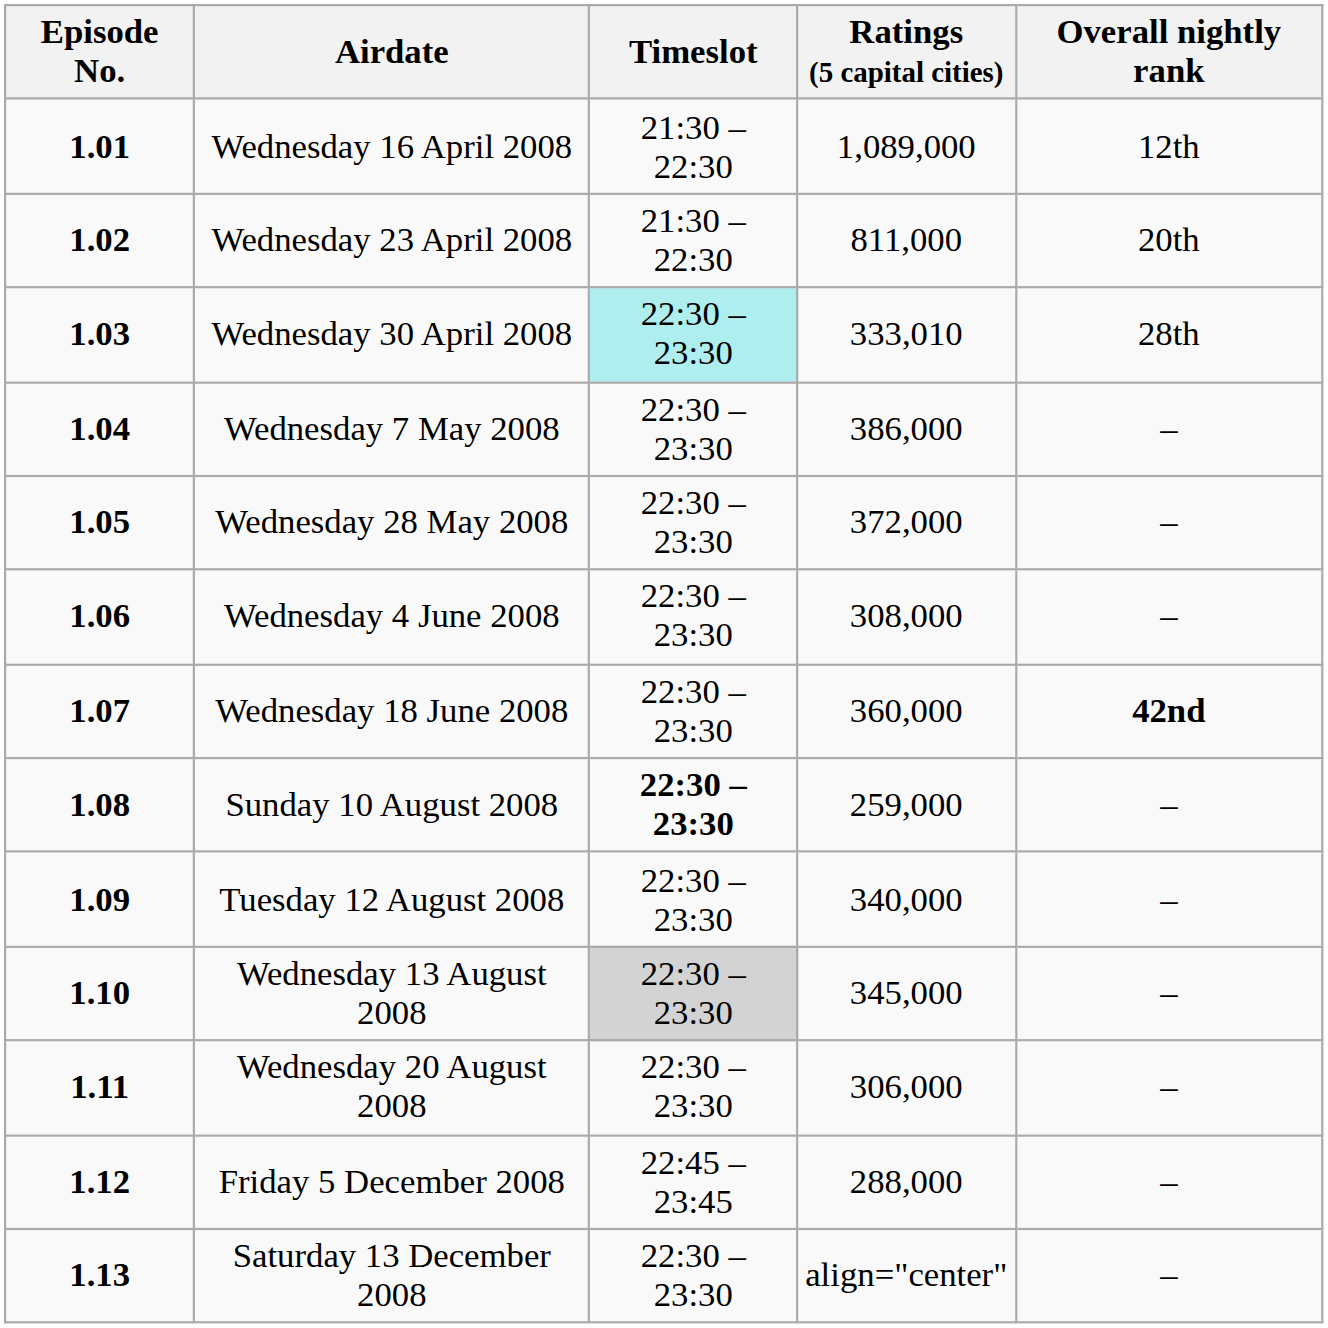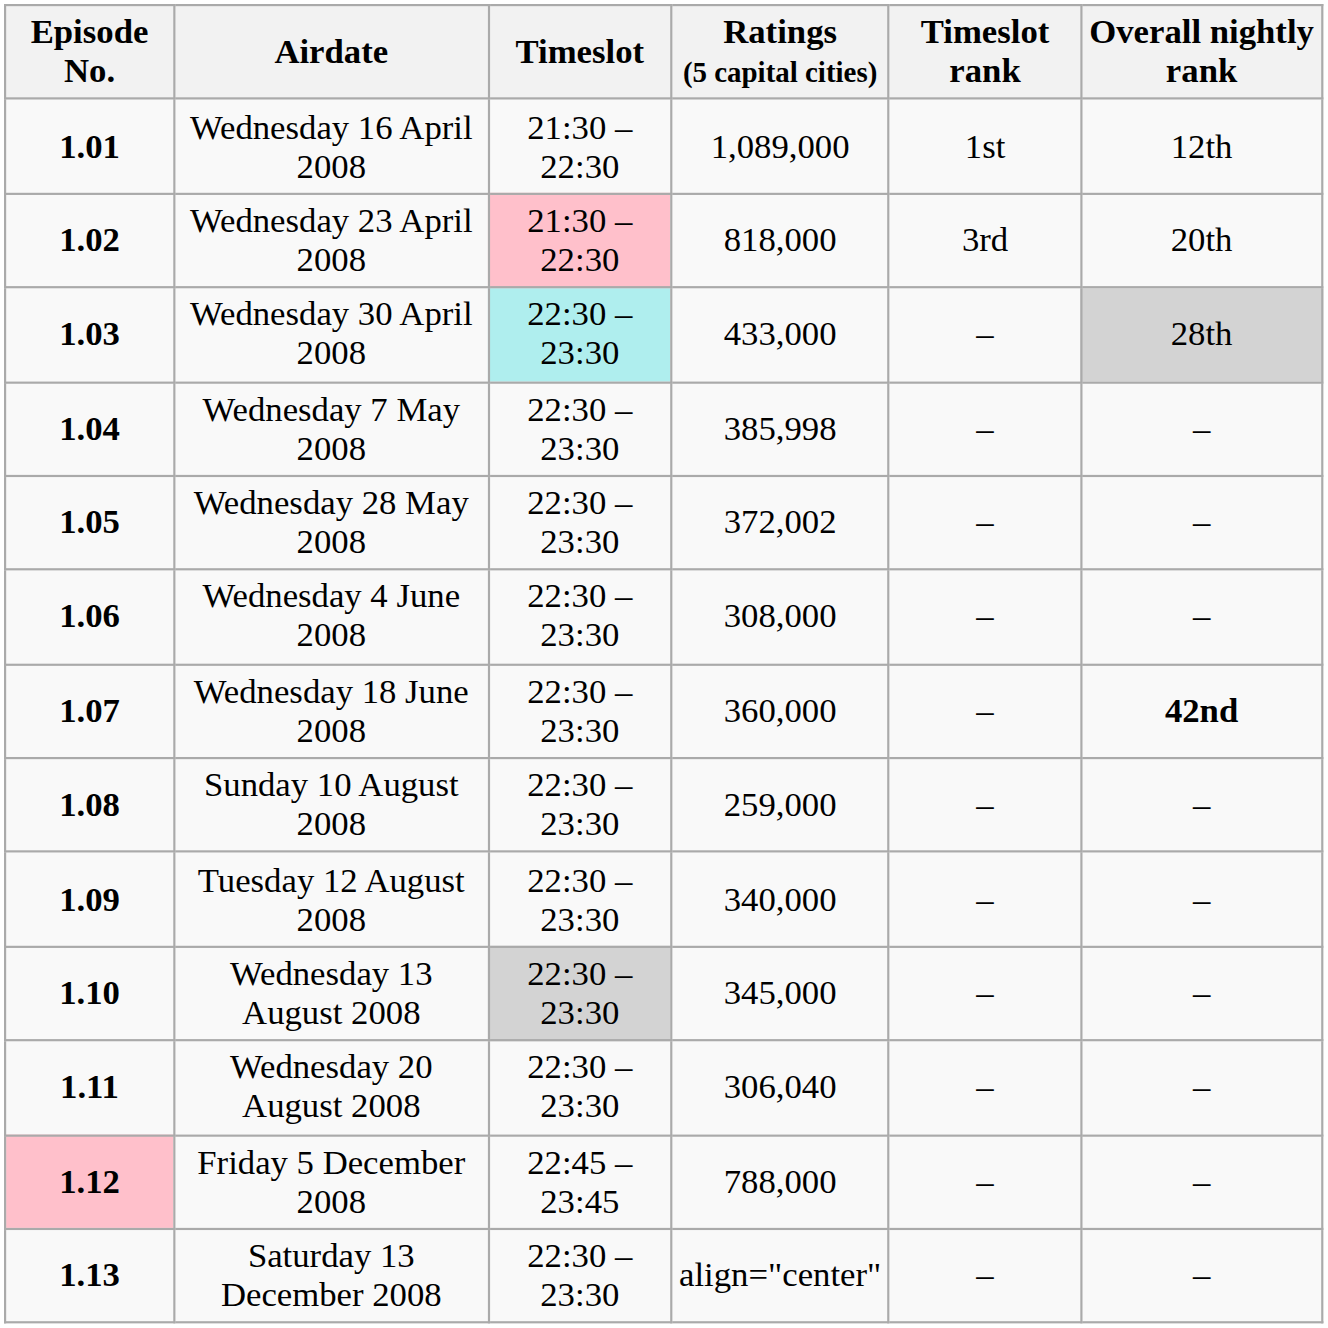+ column: (985, 51)
(693, 239) no background -> (580, 239) pink background
(906, 239) 811,000 -> (780, 239) 818,000
(906, 333) 333,010 -> (780, 333) 433,000
(1169, 333) no background -> (1202, 333) lightgrey background
(906, 428) 386,000 -> (780, 428) 385,998
(906, 522) 372,000 -> (780, 522) 372,002
(693, 804) bold -> (580, 804) normal
(906, 1086) 306,000 -> (780, 1086) 306,040
(100, 1181) no background -> (90, 1181) pink background
(906, 1181) 288,000 -> (780, 1181) 788,000
